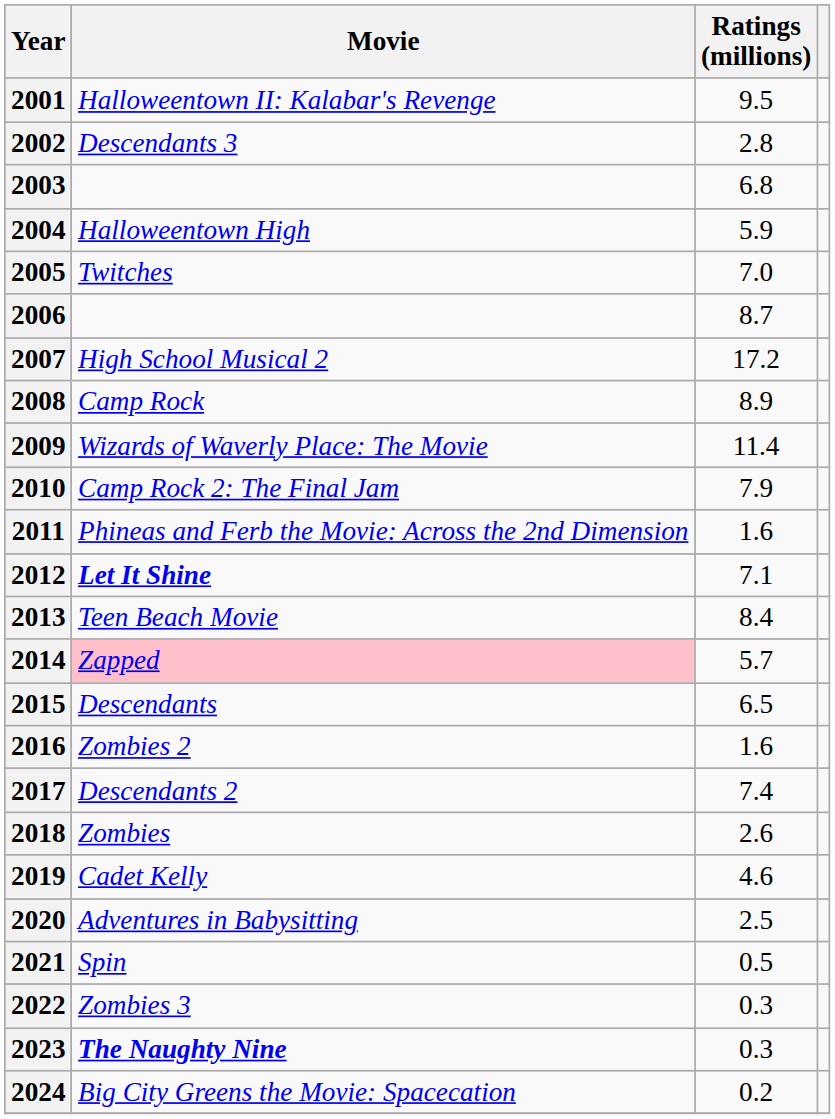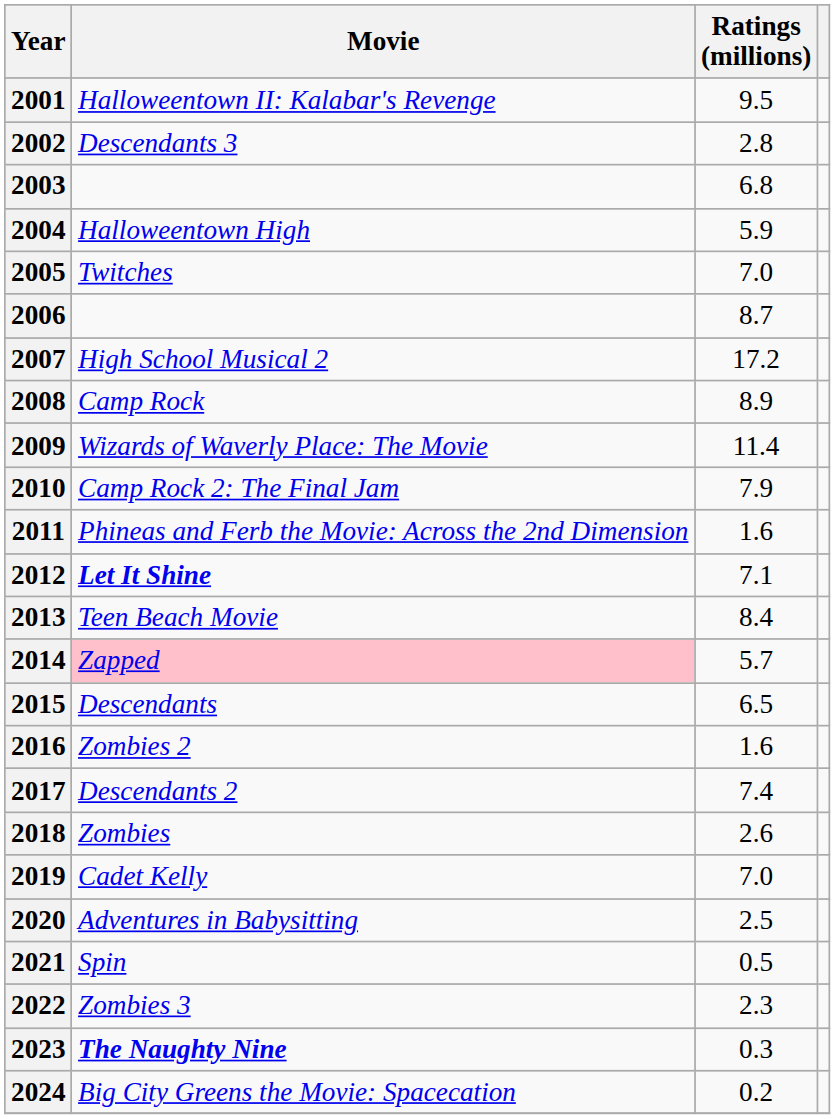(756, 876) 4.6 -> (756, 876) 7.0
(756, 1005) 0.3 -> (756, 1005) 2.3
